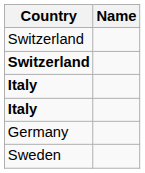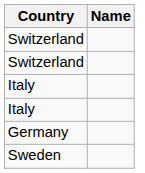(49, 62) bold -> (46, 62) normal
(23, 86) bold -> (21, 86) normal
(23, 109) bold -> (21, 109) normal
